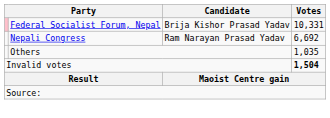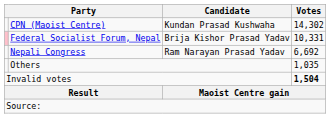+ row: (58, 25)
